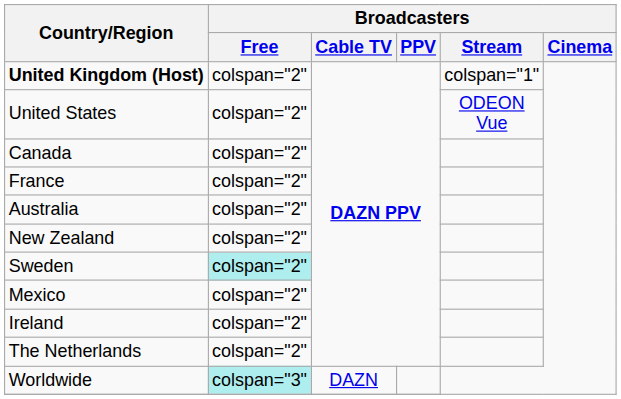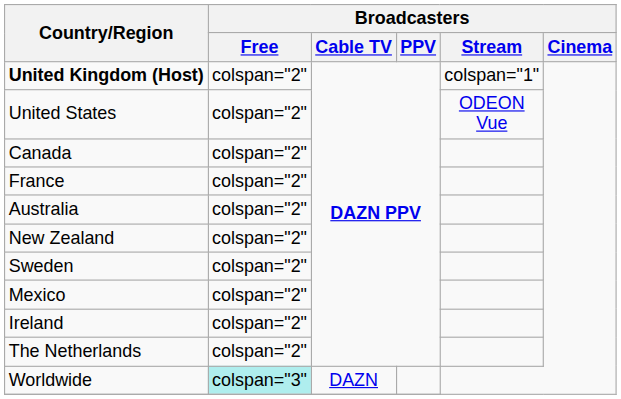(260, 266) paleturquoise background -> (260, 266) no background
